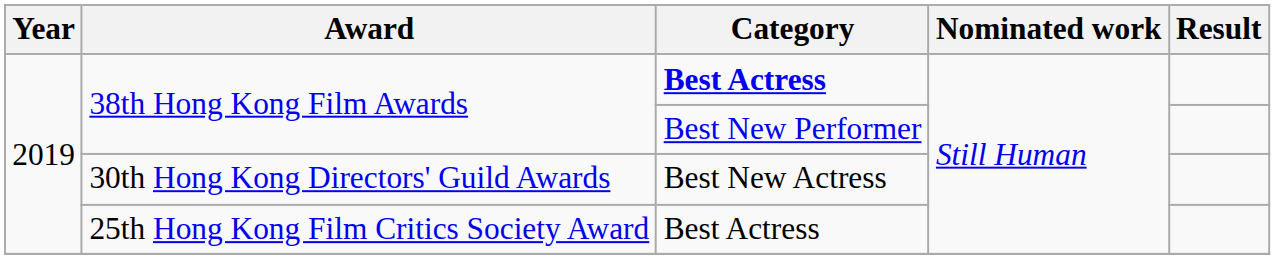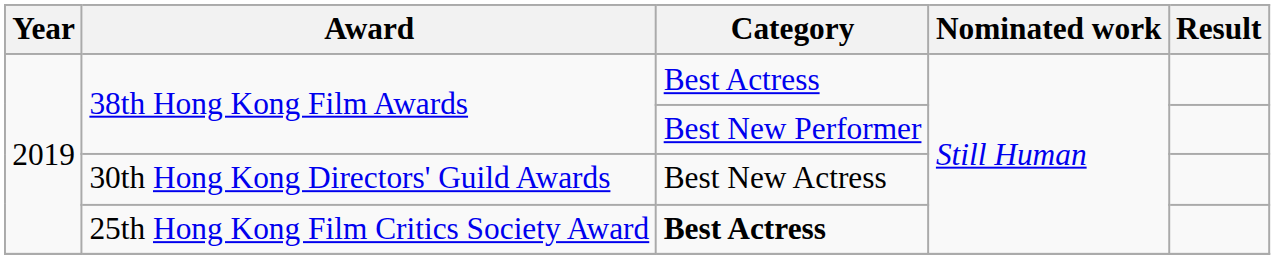(745, 79) bold -> (742, 79) normal
(742, 228) normal -> (745, 228) bold
